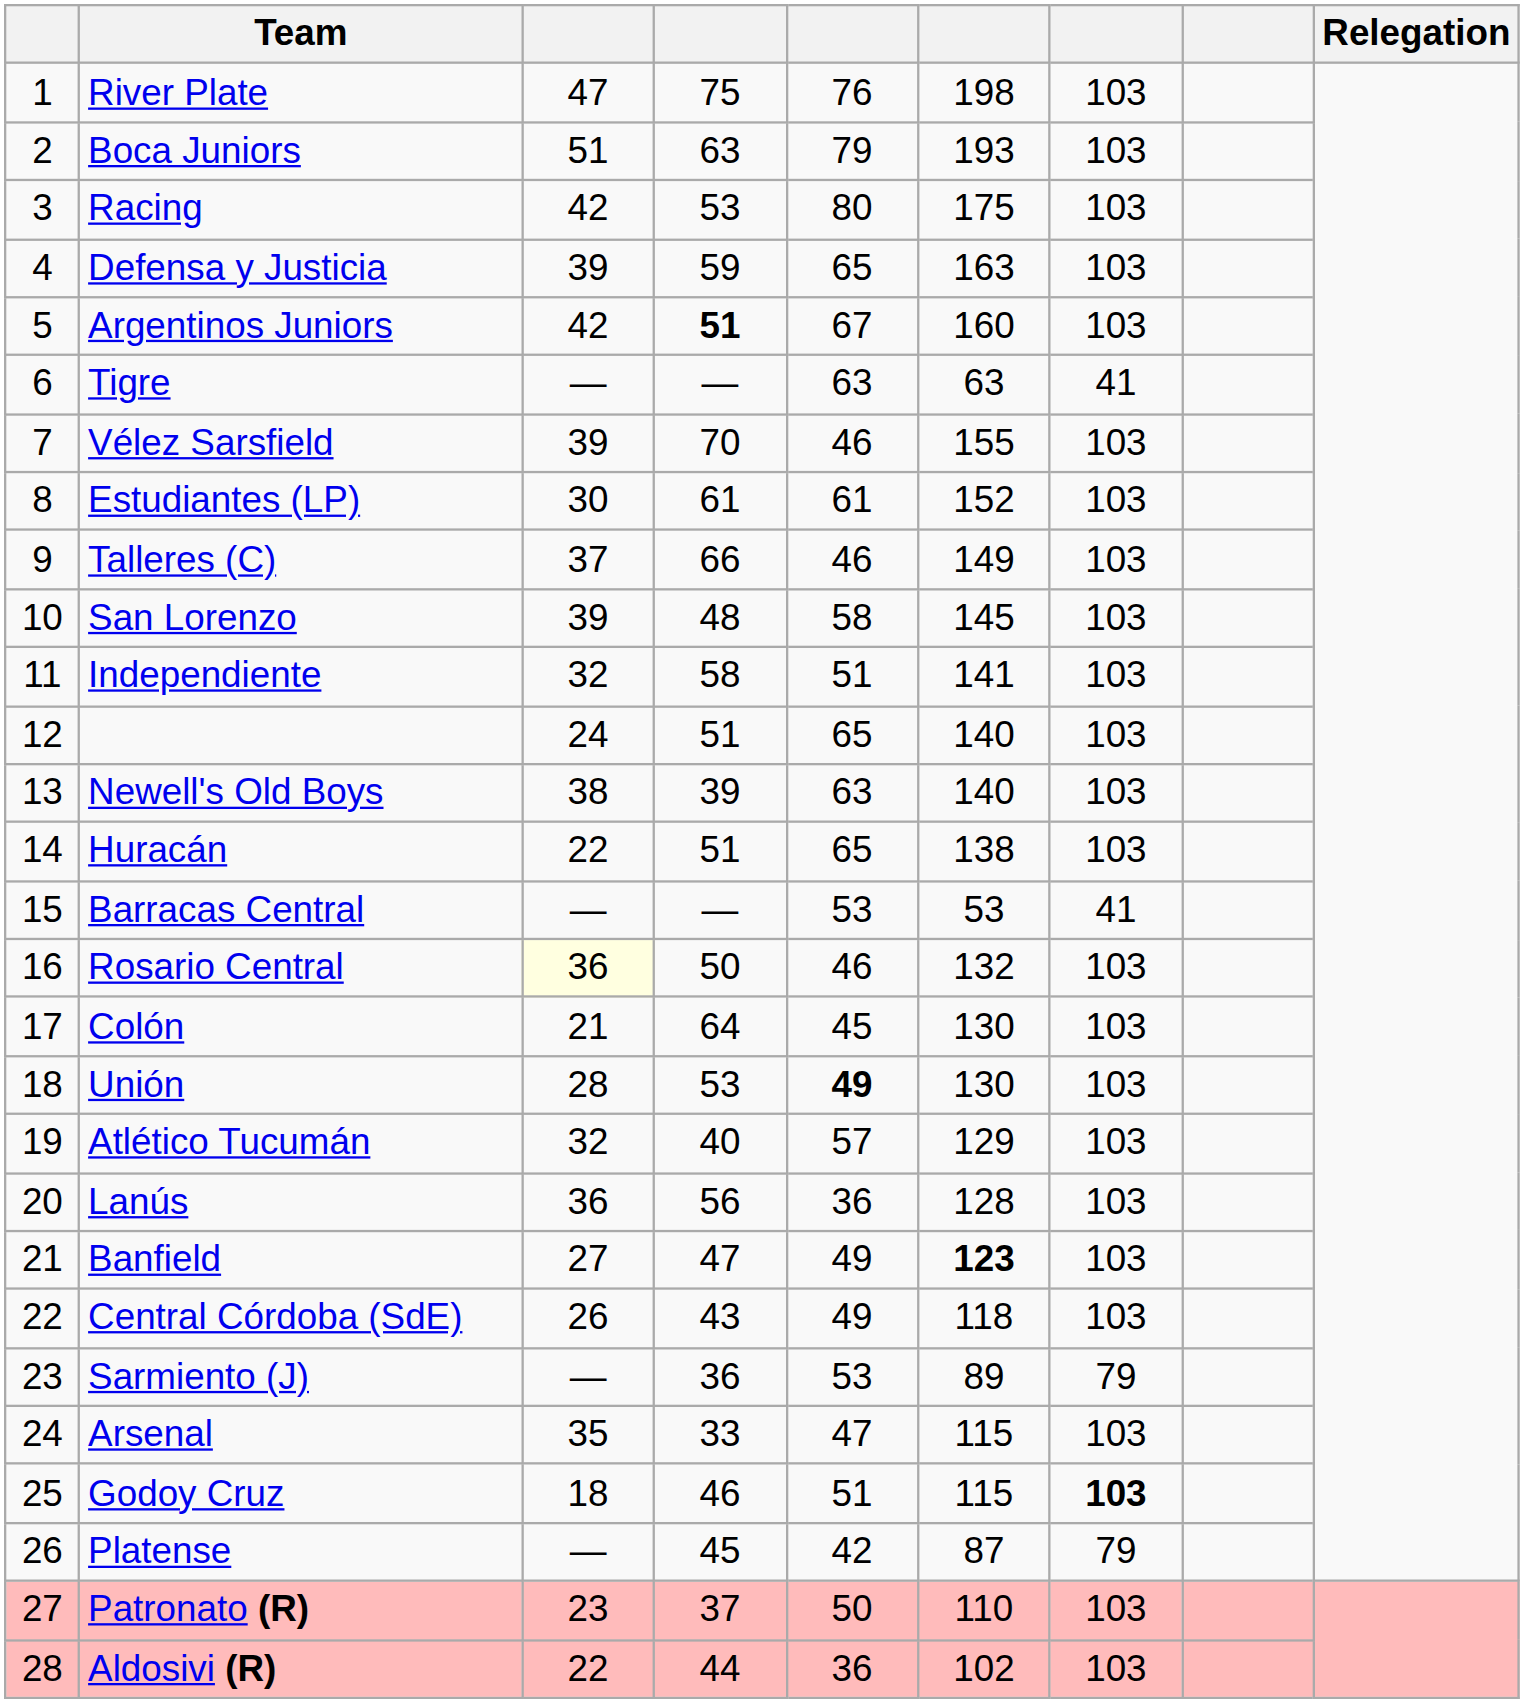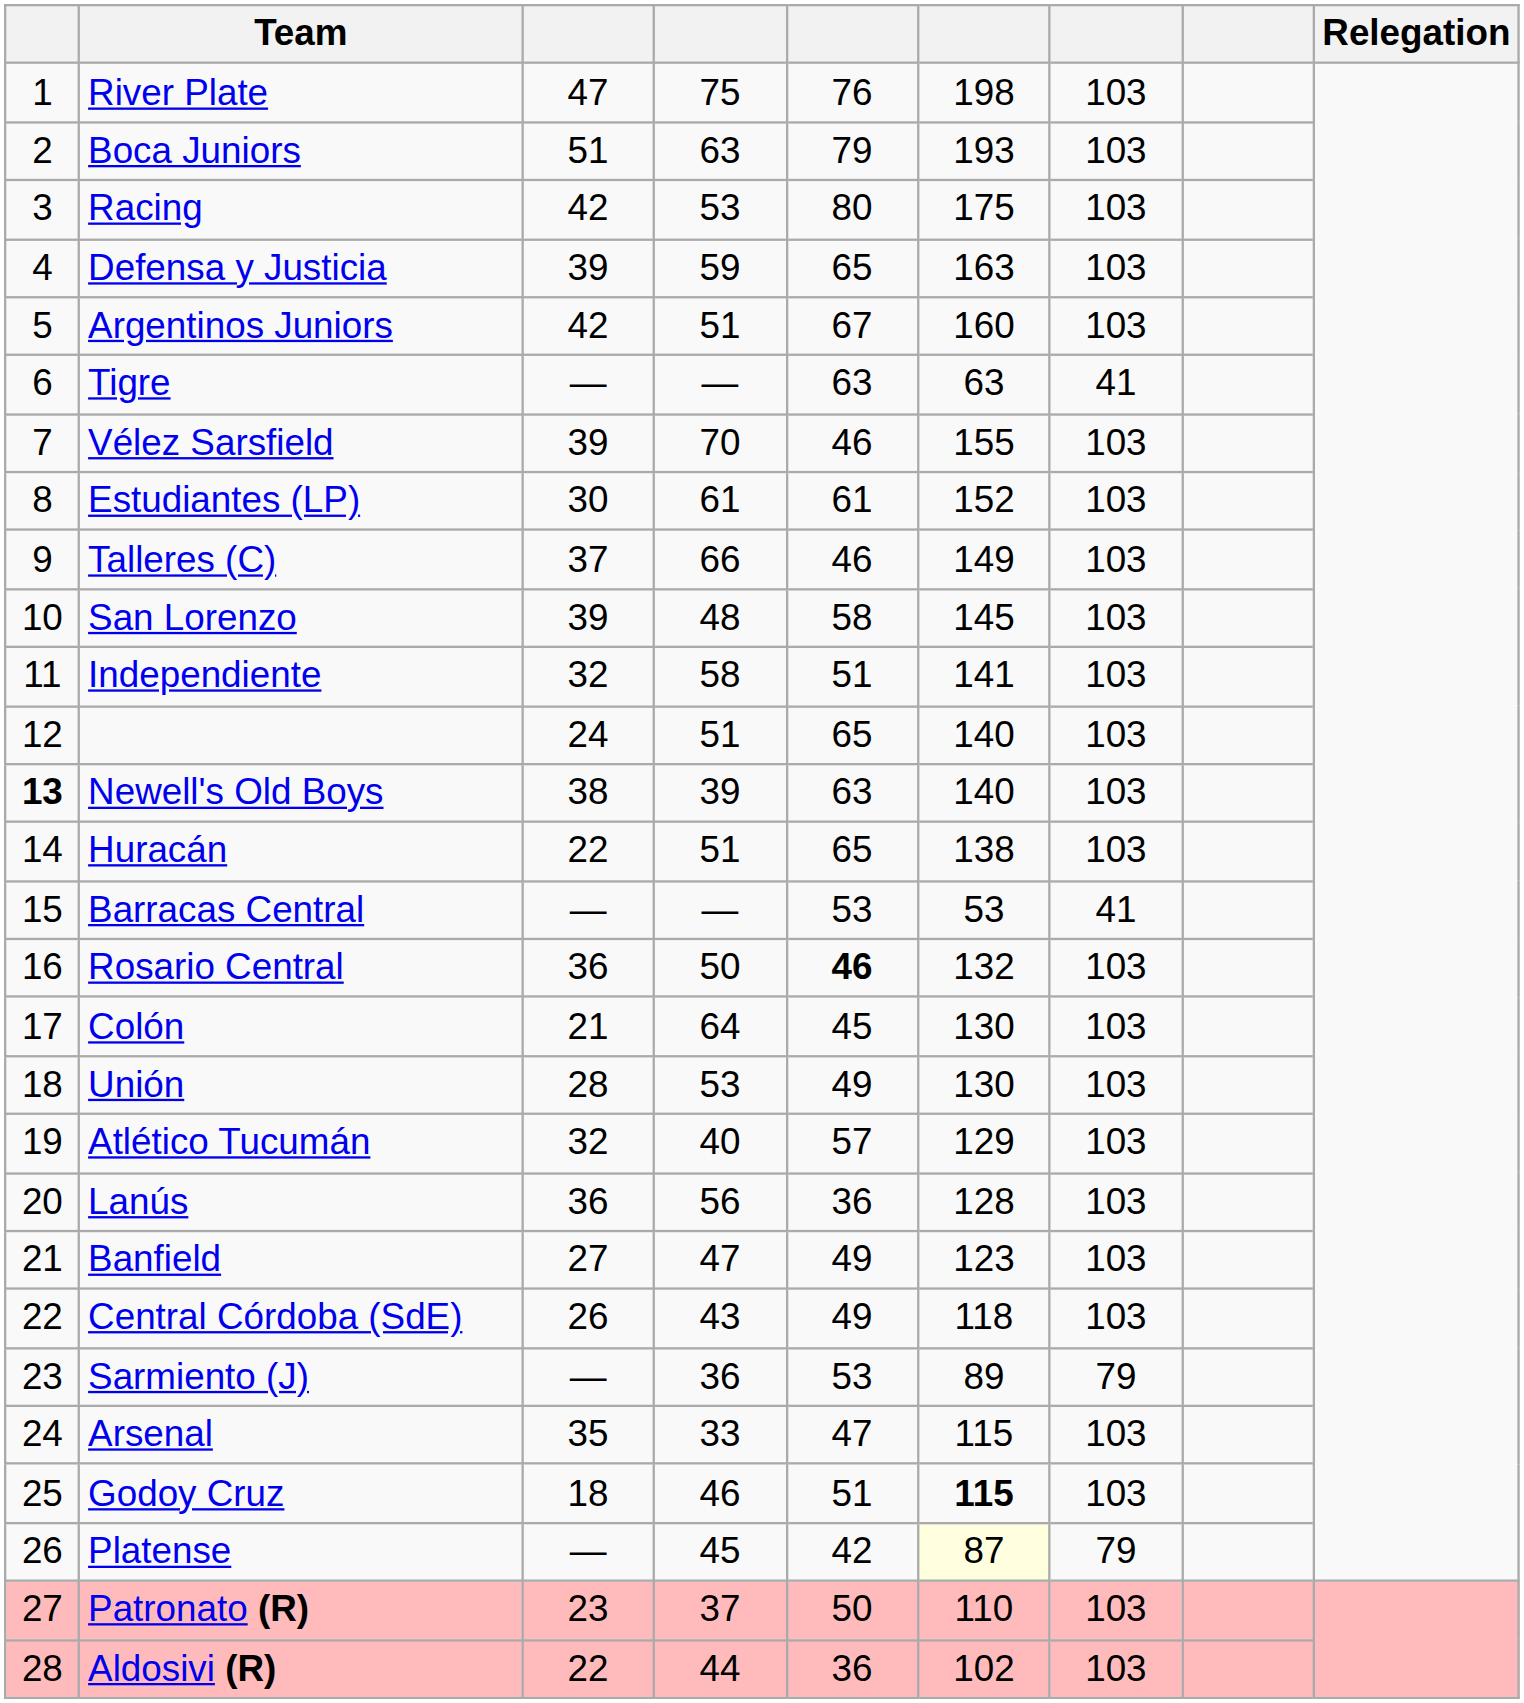(720, 325) bold -> (720, 325) normal
(42, 792) normal -> (42, 792) bold
(588, 967) lightyellow background -> (588, 967) no background
(852, 967) normal -> (852, 967) bold
(852, 1084) bold -> (852, 1084) normal
(984, 1259) bold -> (984, 1259) normal
(984, 1492) normal -> (984, 1492) bold
(1116, 1492) bold -> (1116, 1492) normal
(984, 1551) no background -> (984, 1551) lightyellow background
